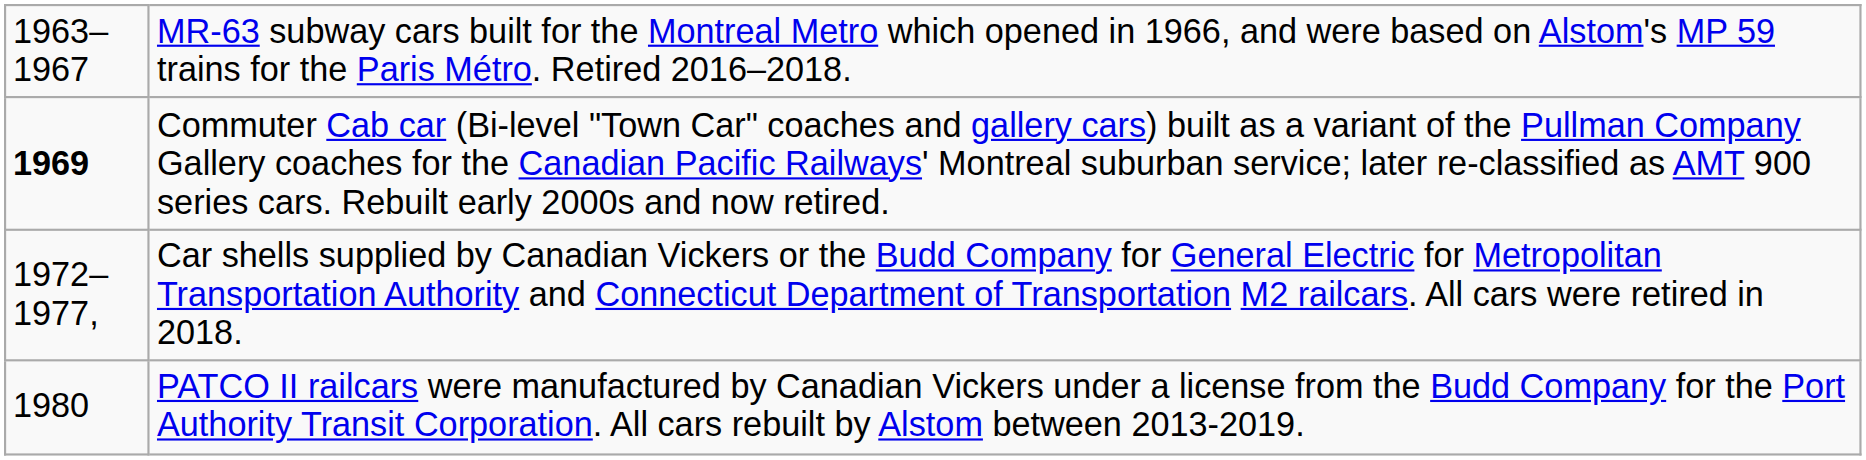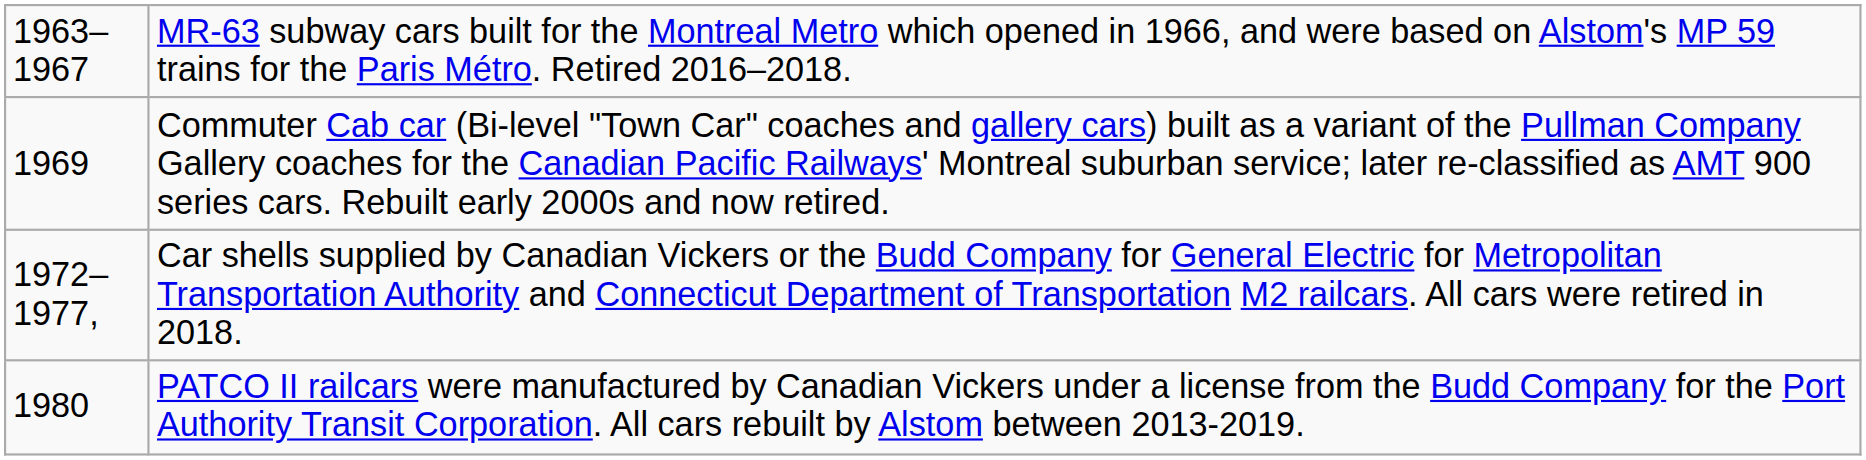(51, 162) bold -> (51, 162) normal
